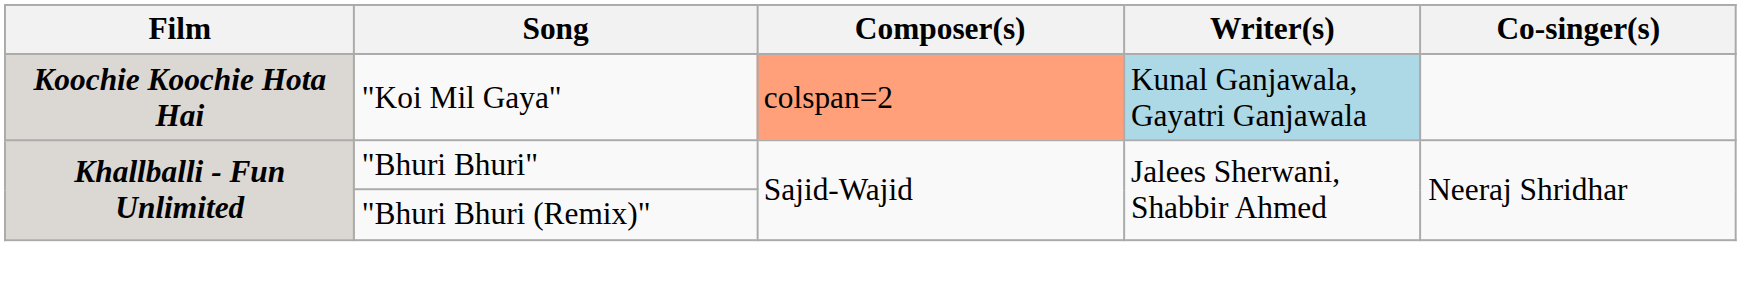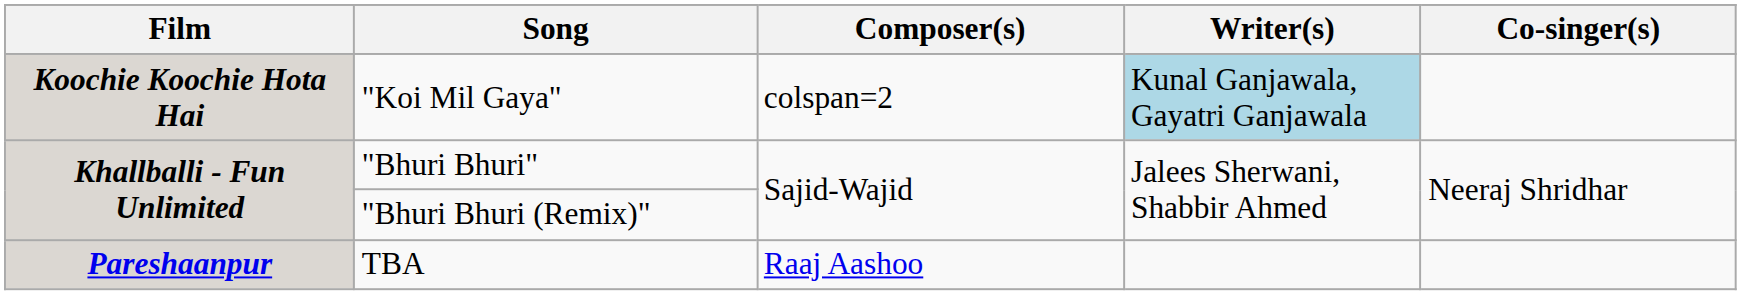(828, 96) lightsalmon background -> (828, 96) no background
+ row: (393, 263)
